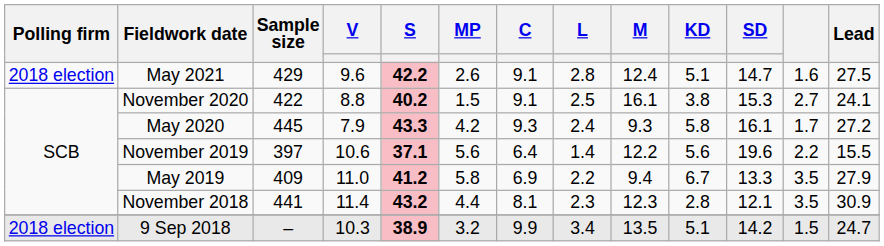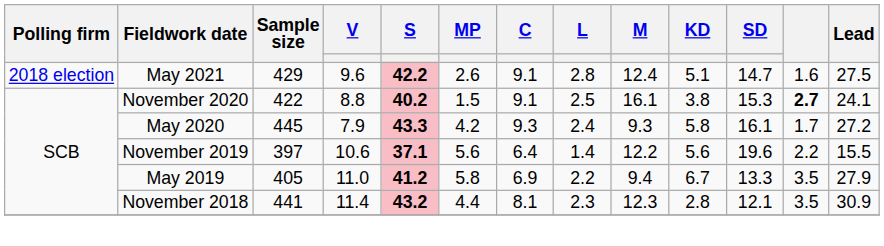(806, 101) normal -> (806, 101) bold
(288, 177) 409 -> (288, 177) 405
- row: (185, 228)
